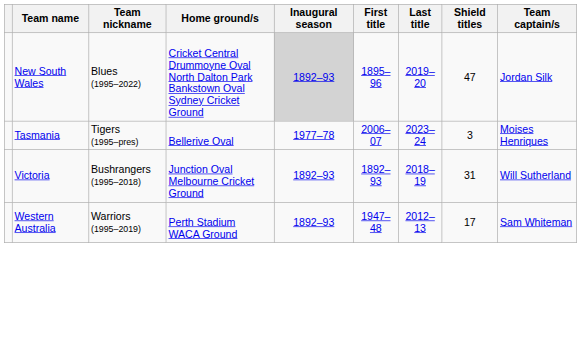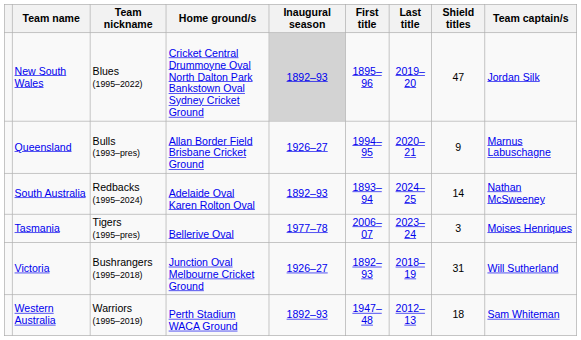+ row: (43, 147)
+ row: (50, 193)
(314, 175) 1892–93 -> (307, 268) 1926–27
(470, 222) 17 -> (458, 315) 18
